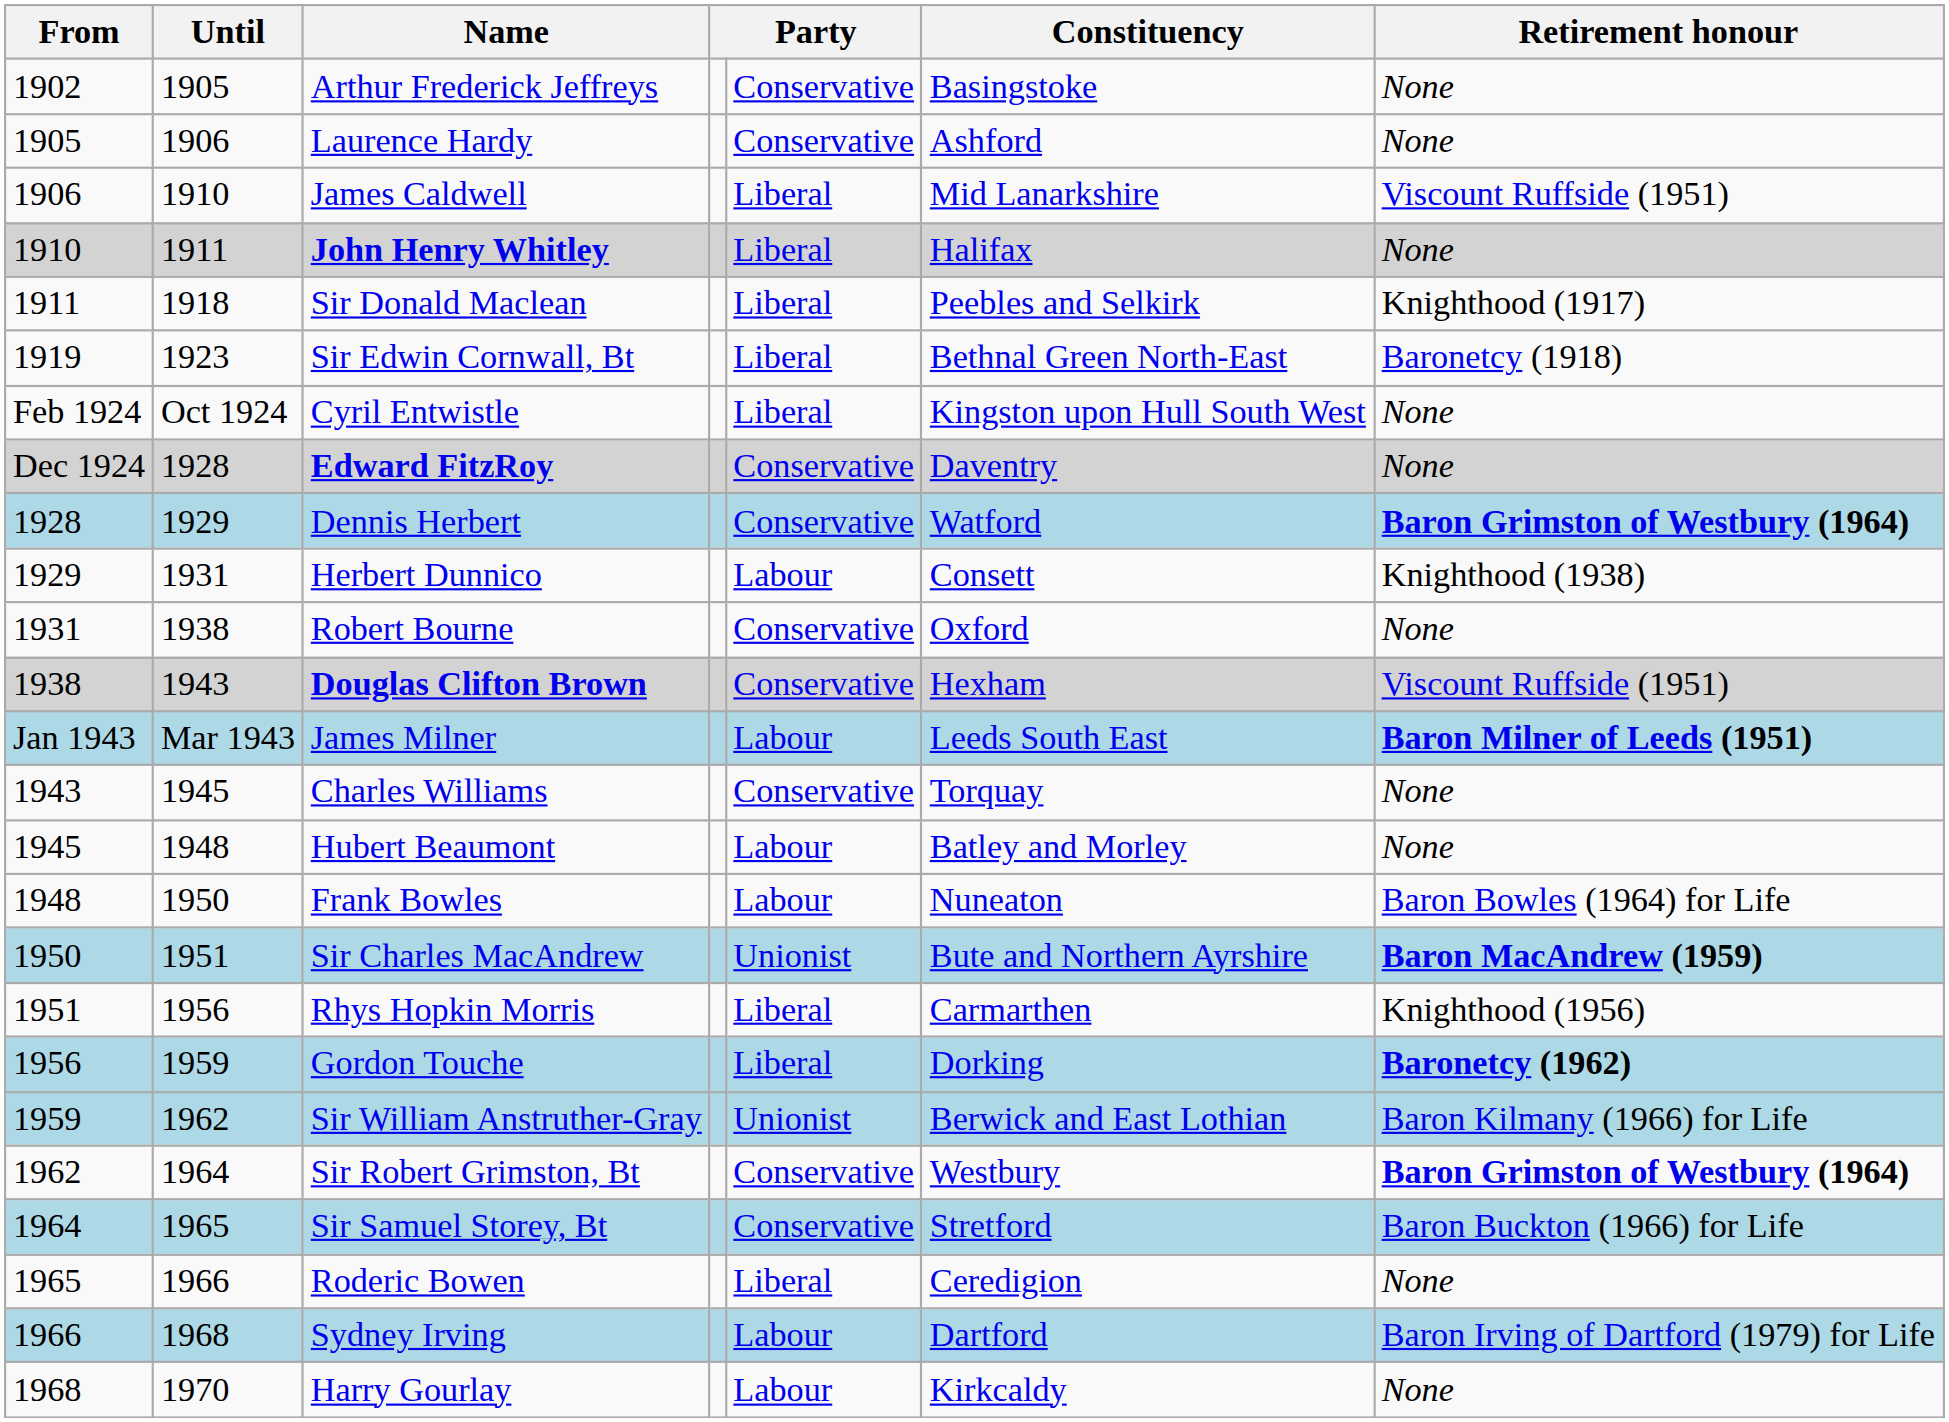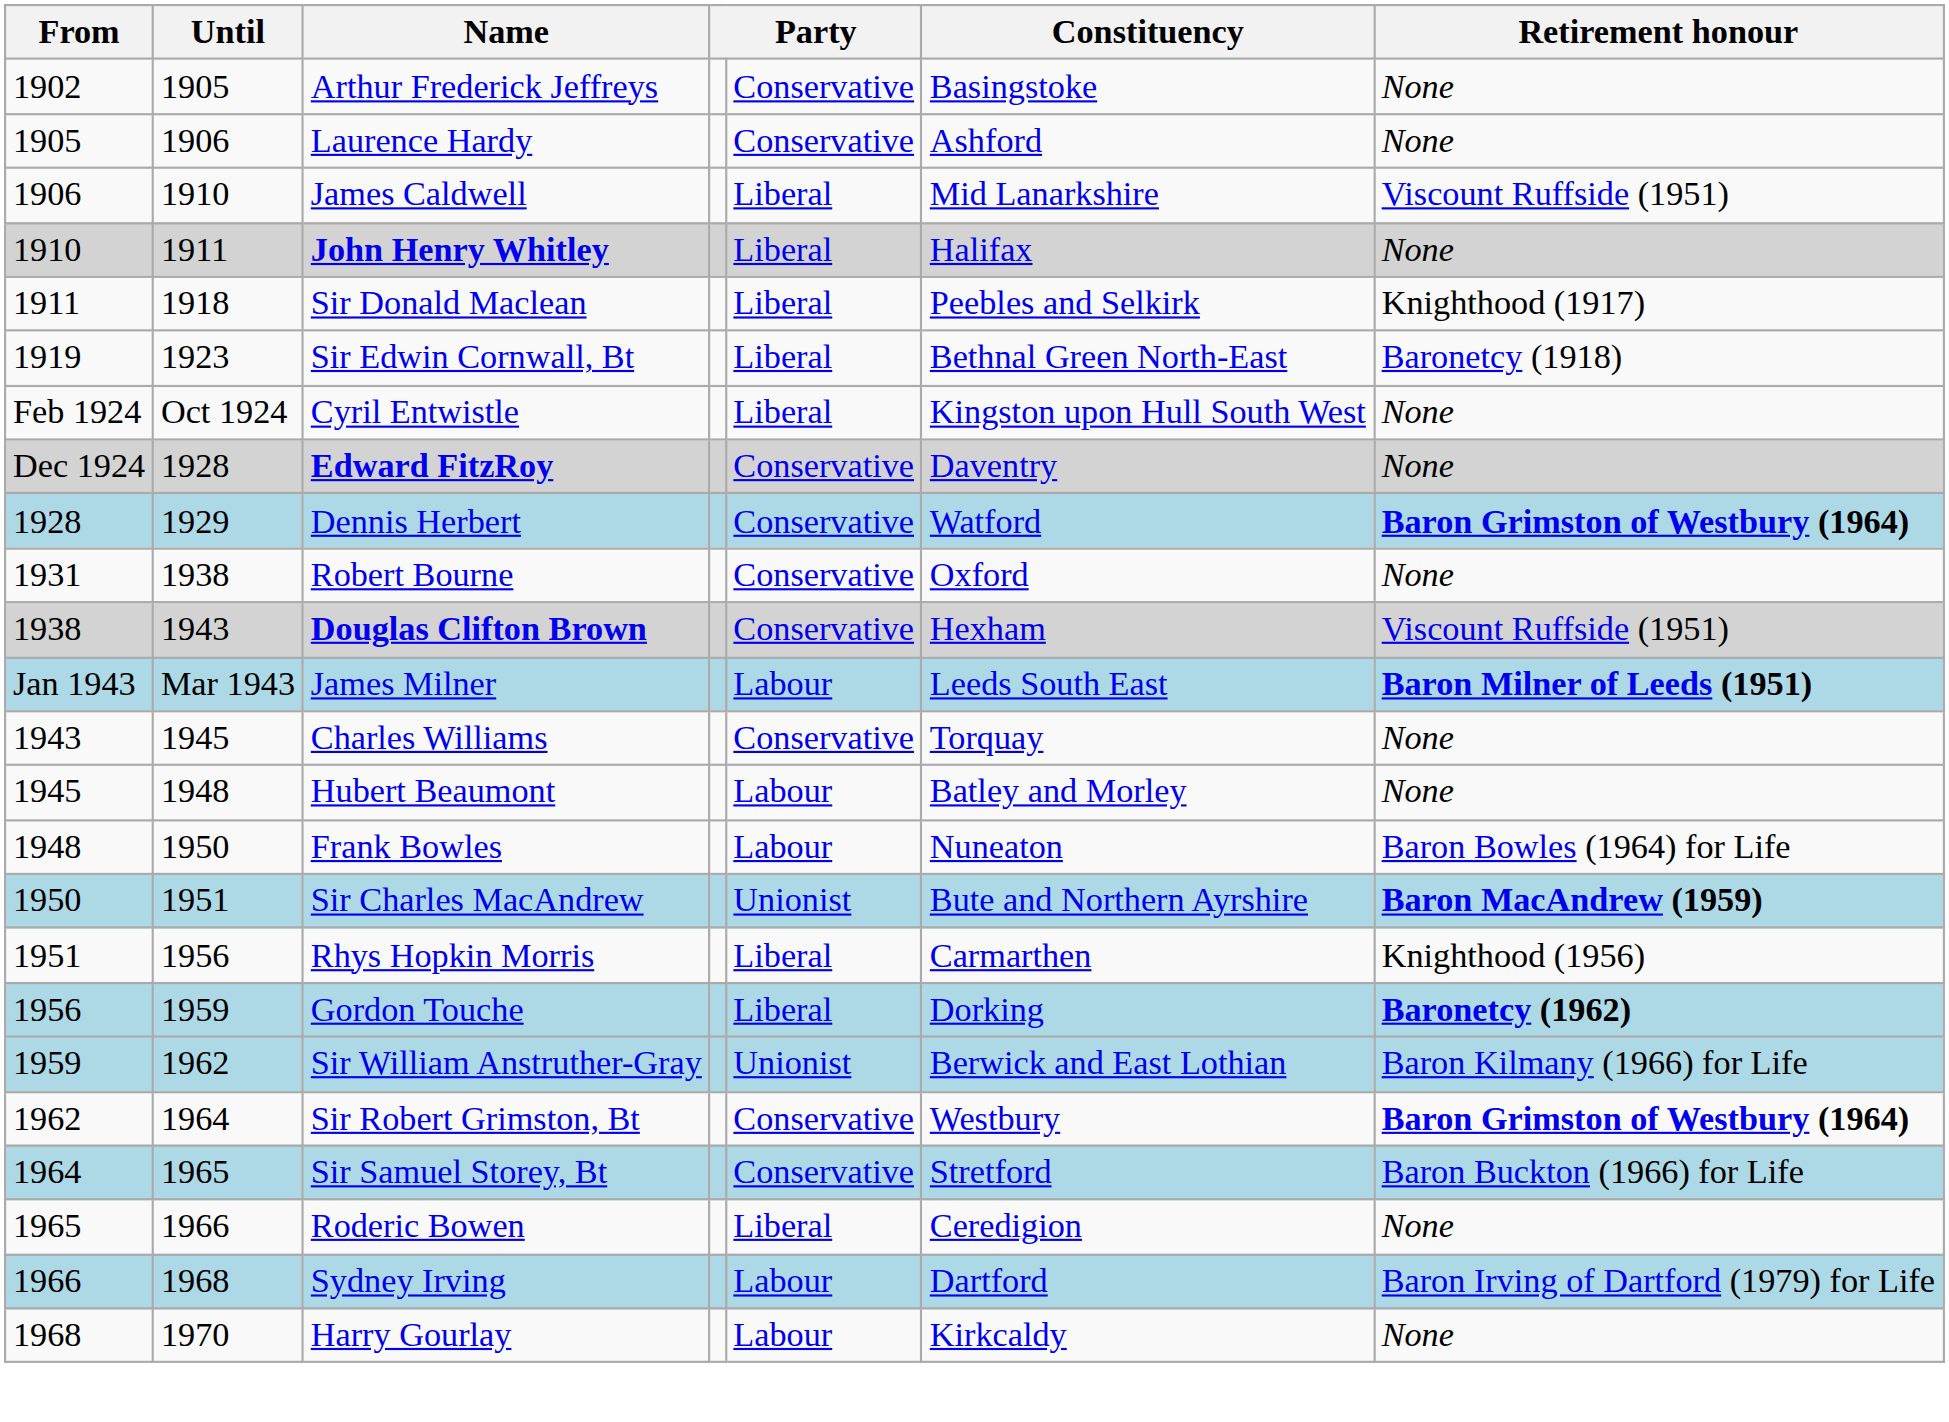- row: (426, 574)
